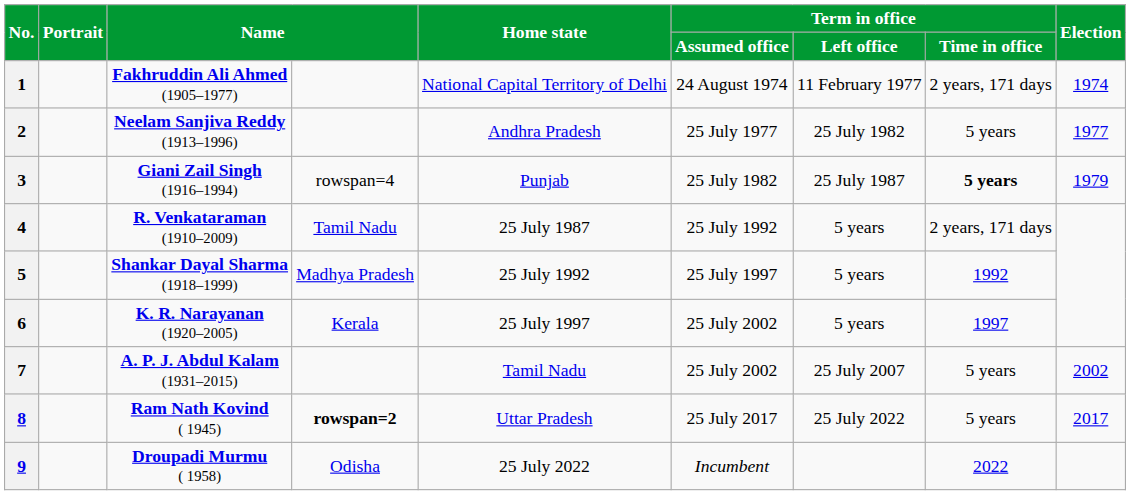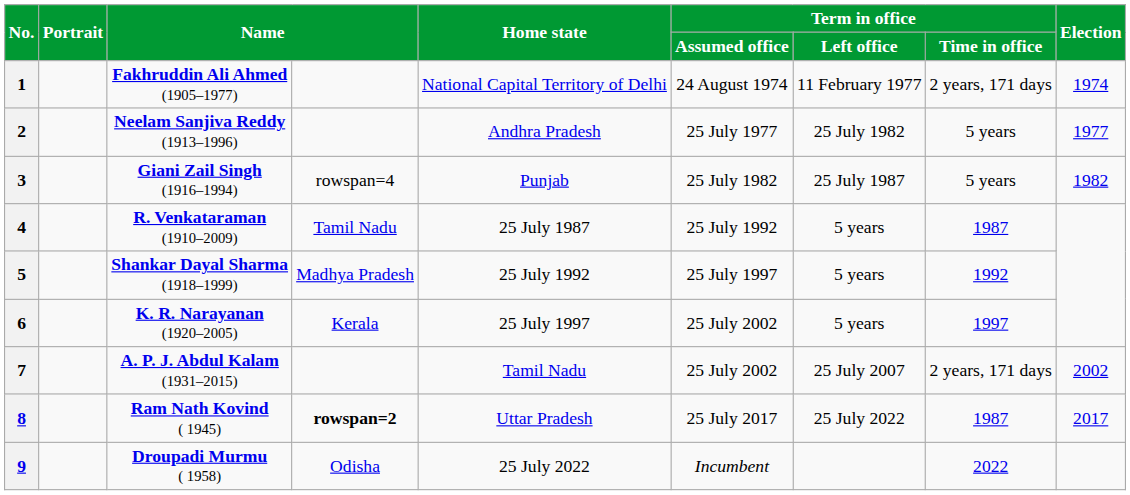(991, 179) bold -> (991, 179) normal
(1091, 179) 1979 -> (1091, 179) 1982
(991, 227) 2 years, 171 days -> (991, 227) 1987
(991, 370) 5 years -> (991, 370) 2 years, 171 days
(991, 418) 5 years -> (991, 418) 1987
